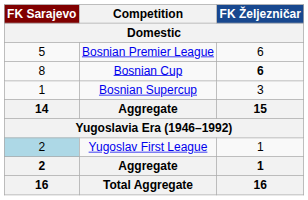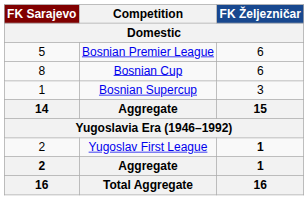(260, 71) bold -> (260, 71) normal
(42, 147) lightblue background -> (42, 147) no background
(260, 147) normal -> (260, 147) bold
